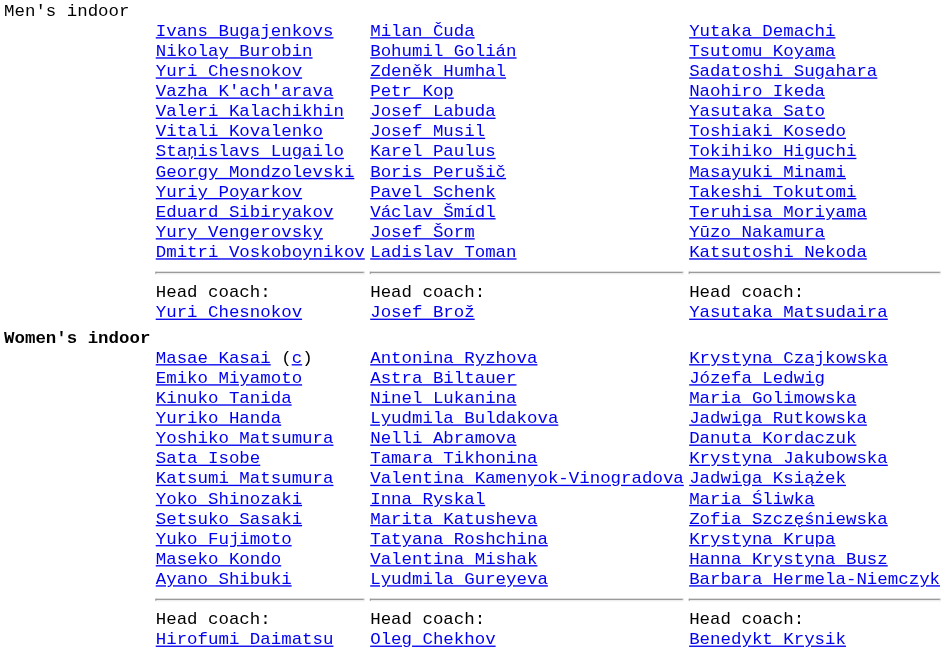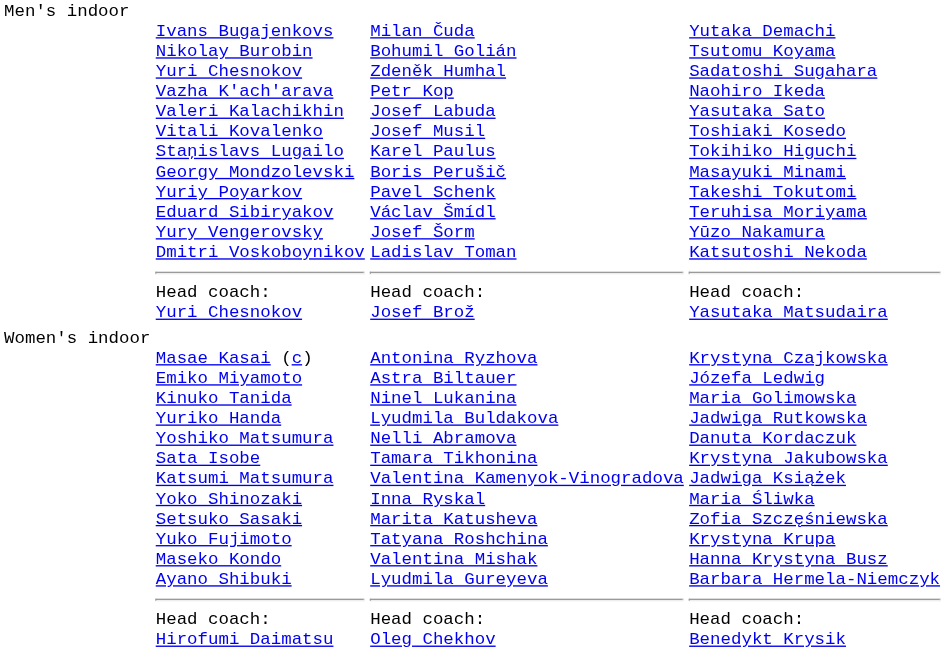(77, 338) bold -> (77, 338) normal
